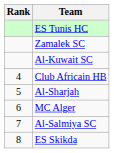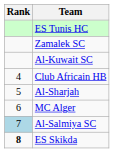(18, 124) no background -> (18, 124) lightblue background
(18, 140) normal -> (18, 140) bold
